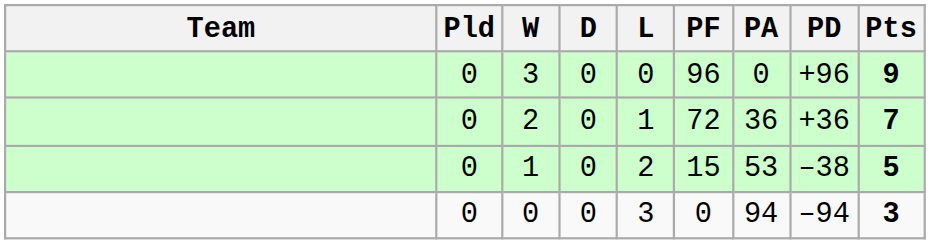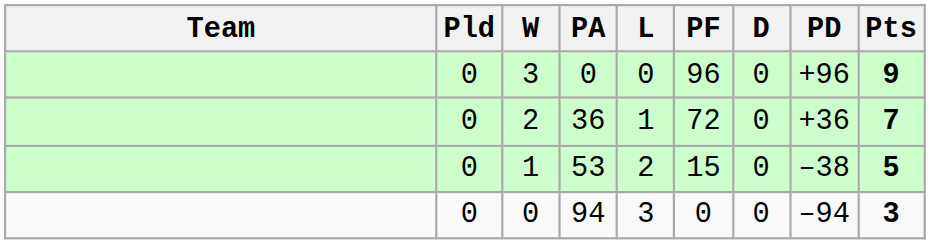columns swapped: (588, 28) <-> (761, 28)
